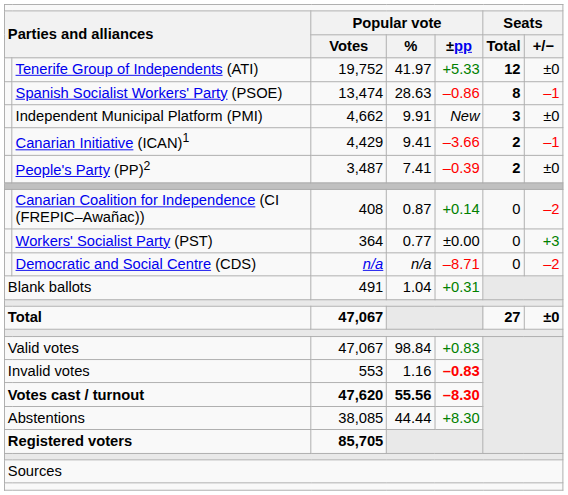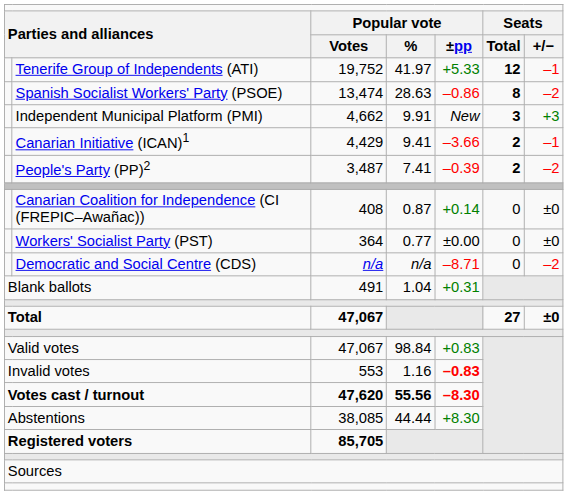(551, 69) ±0 -> (551, 69) –1
(551, 92) –1 -> (551, 92) –2
(551, 116) ±0 -> (551, 116) +3
(551, 168) ±0 -> (551, 168) –2
(551, 209) –2 -> (551, 209) ±0
(551, 241) +3 -> (551, 241) ±0
